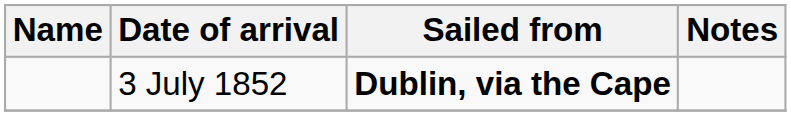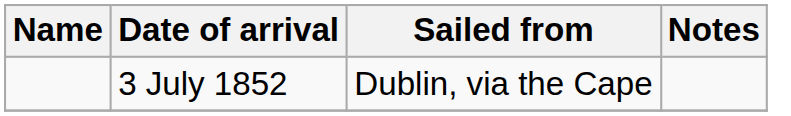(513, 83) bold -> (503, 83) normal
